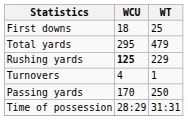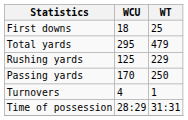(126, 60) bold -> (126, 60) normal
rows swapped: (45, 92) <-> (33, 76)
